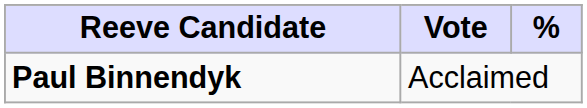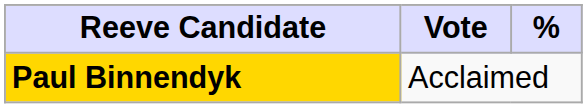(127, 77) no background -> (127, 77) gold background
